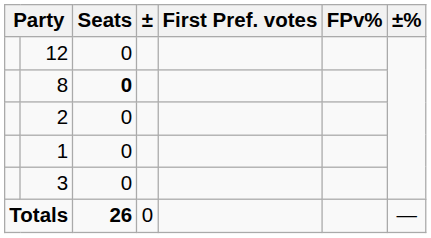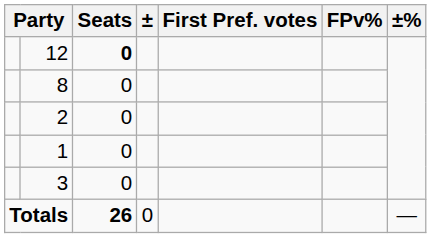(127, 53) normal -> (127, 53) bold
(127, 85) bold -> (127, 85) normal
